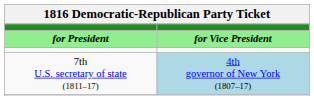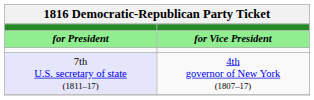(81, 74) no background -> (81, 74) lavender background
(233, 74) lightblue background -> (233, 74) no background
